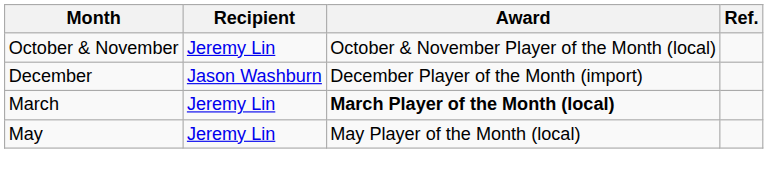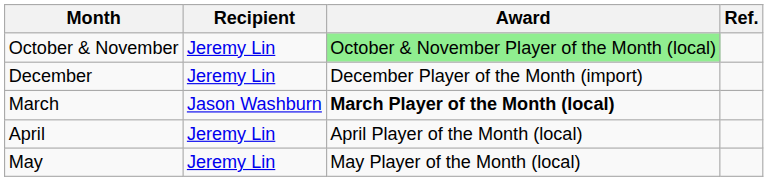(523, 47) no background -> (523, 47) lightgreen background
(254, 76) Jason Washburn -> (231, 76) Jeremy Lin
(231, 104) Jeremy Lin -> (254, 104) Jason Washburn
+ row: (27, 133)
